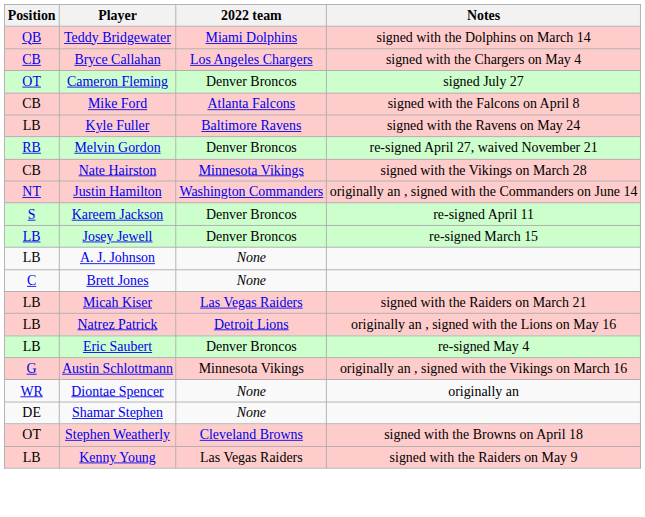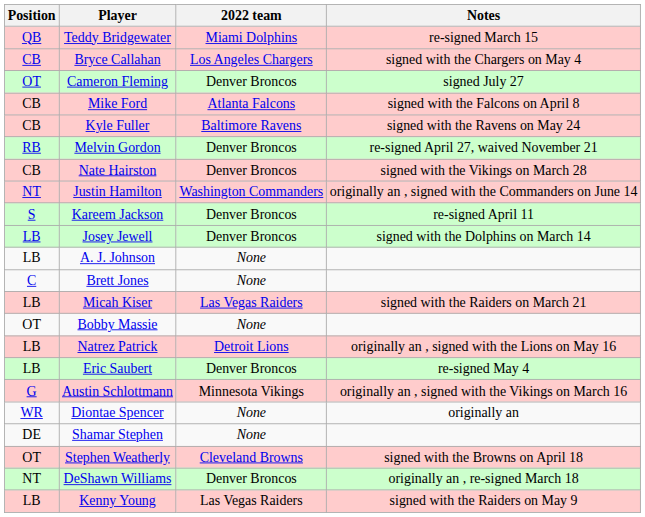(484, 37) signed with the Dolphins on March 14 -> (484, 37) re-signed March 15
(32, 125) LB -> (32, 125) CB
(251, 170) Minnesota Vikings -> (251, 170) Denver Broncos
(484, 236) re-signed March 15 -> (484, 236) signed with the Dolphins on March 14
+ row: (118, 324)
+ row: (118, 479)
